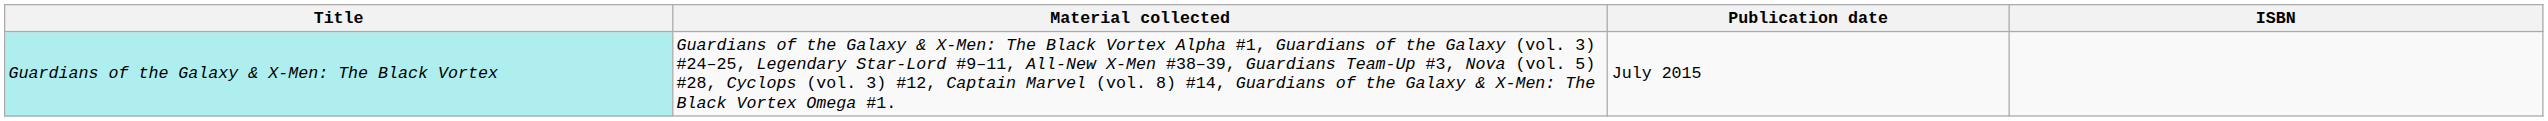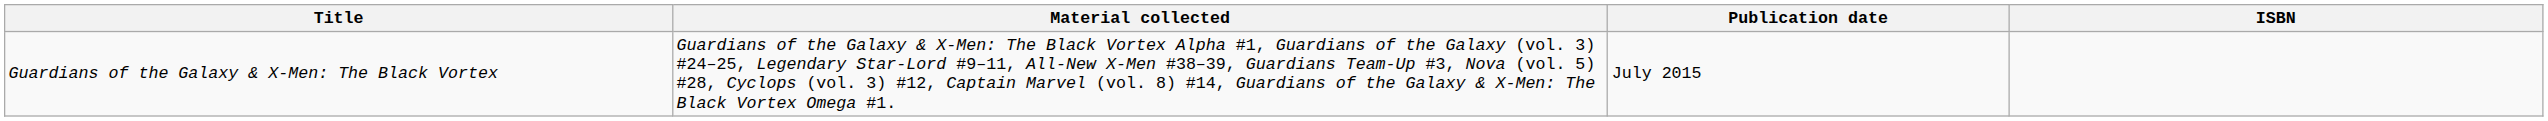(253, 74) paleturquoise background -> (253, 74) no background
